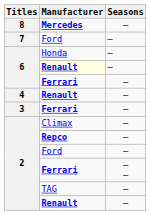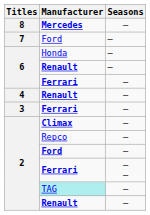(60, 67) lightyellow background -> (60, 67) no background
(57, 123) normal -> (57, 123) bold
(54, 137) bold -> (54, 137) normal
(52, 151) normal -> (52, 151) bold
(49, 189) no background -> (49, 189) paleturquoise background
